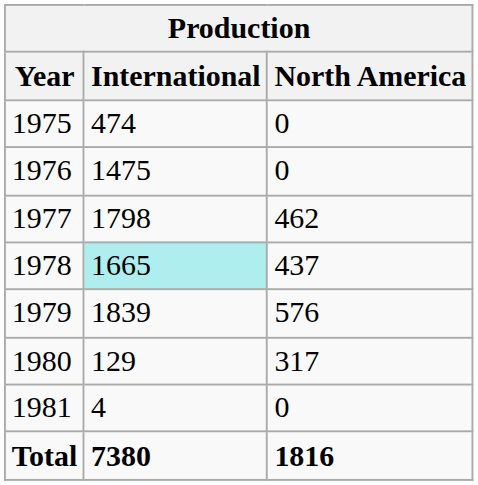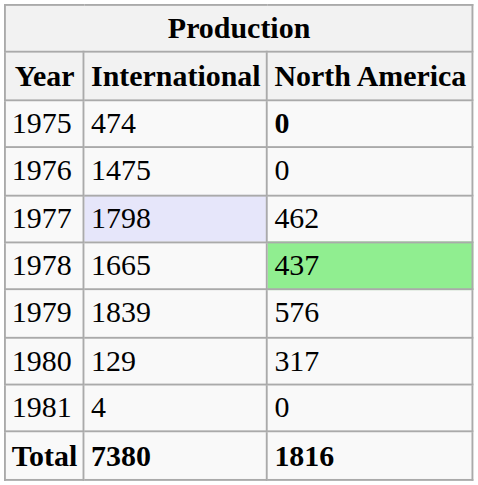(282, 123) normal -> (282, 123) bold
(121, 218) no background -> (121, 218) lavender background
(121, 265) paleturquoise background -> (121, 265) no background
(297, 265) no background -> (297, 265) lightgreen background
